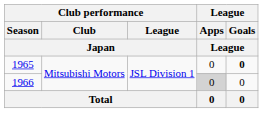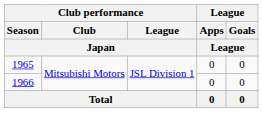(242, 64) bold -> (242, 64) normal
(212, 82) lightgrey background -> (212, 82) no background
